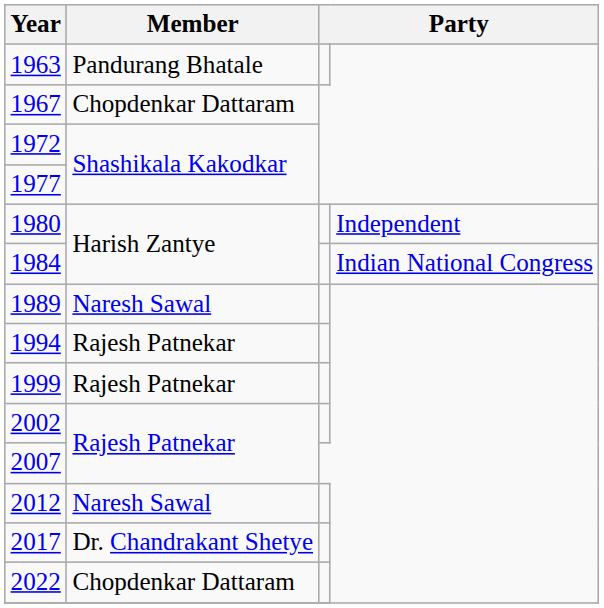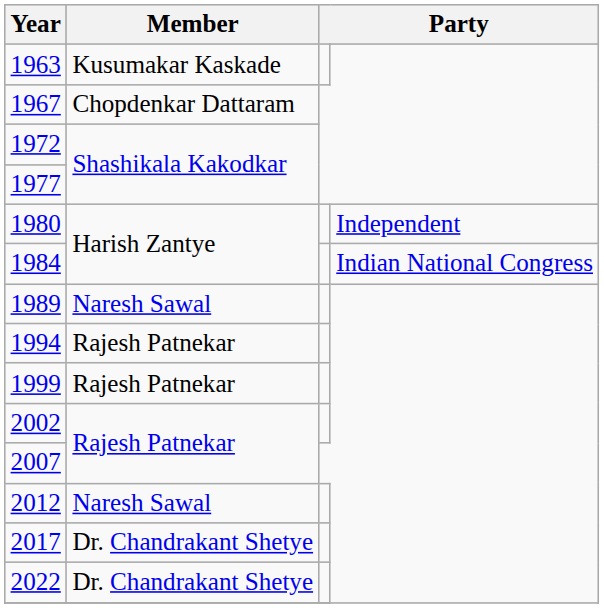(168, 64) Pandurang Bhatale -> (177, 64) Kusumakar Kaskade
(184, 582) Chopdenkar Dattaram -> (193, 582) Dr. Chandrakant Shetye
